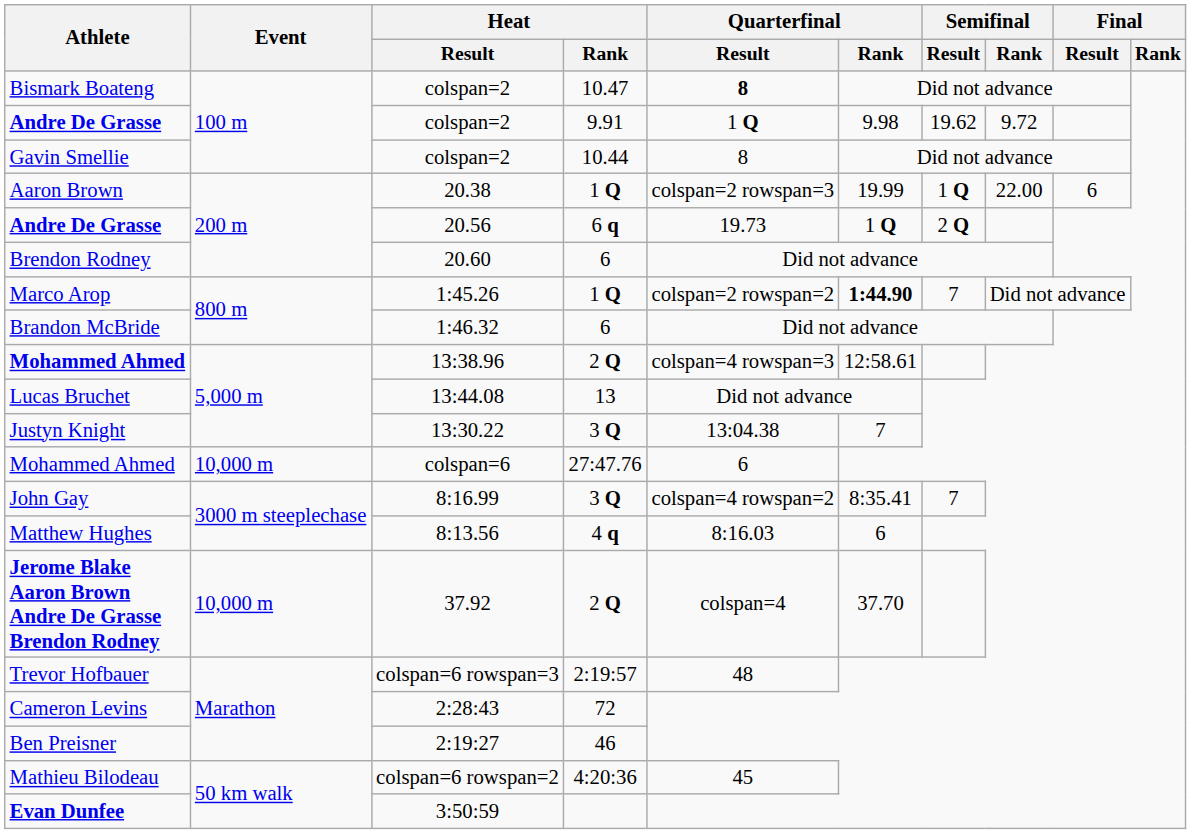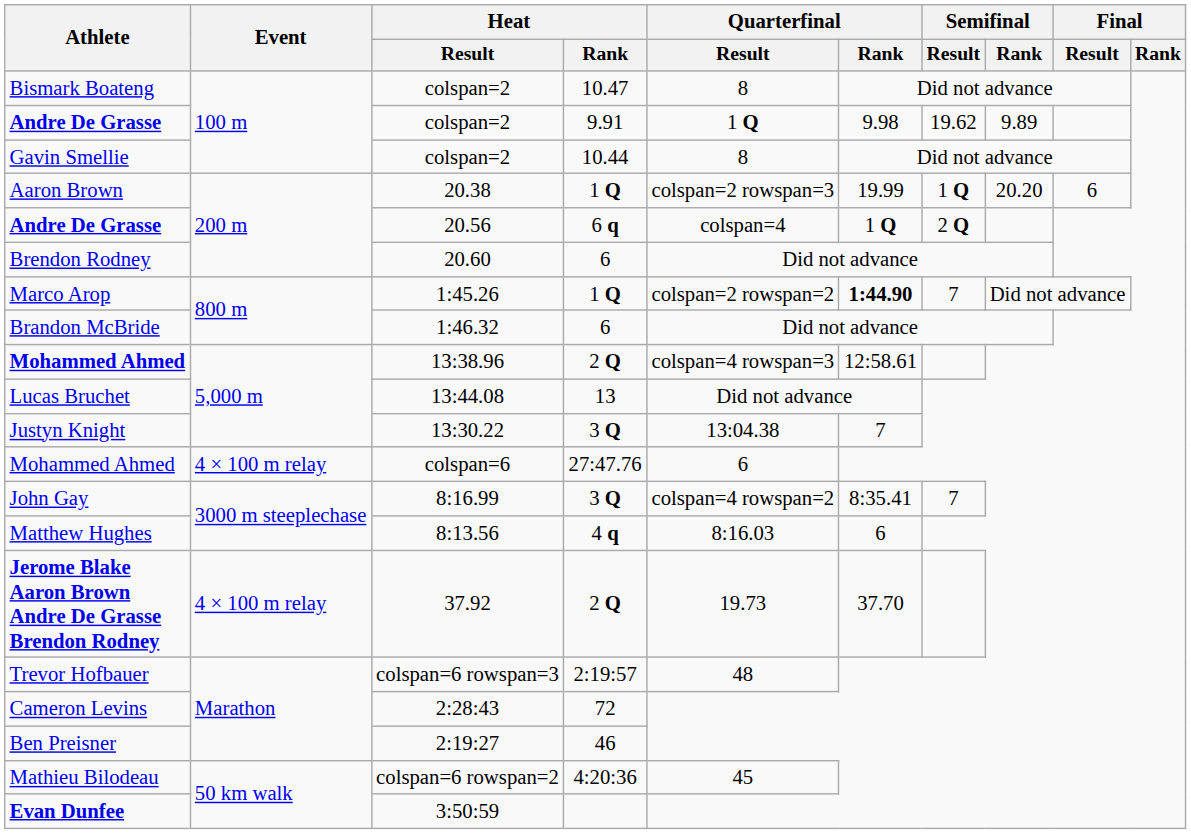(743, 88) bold -> (743, 88) normal
(1019, 122) 9.72 -> (1019, 122) 9.89
(1019, 191) 22.00 -> (1019, 191) 20.20
(743, 225) 19.73 -> (743, 225) colspan=4
(234, 464) 10,000 m -> (261, 464) 4 × 100 m relay
(234, 604) 10,000 m -> (261, 604) 4 × 100 m relay
(743, 604) colspan=4 -> (743, 604) 19.73
